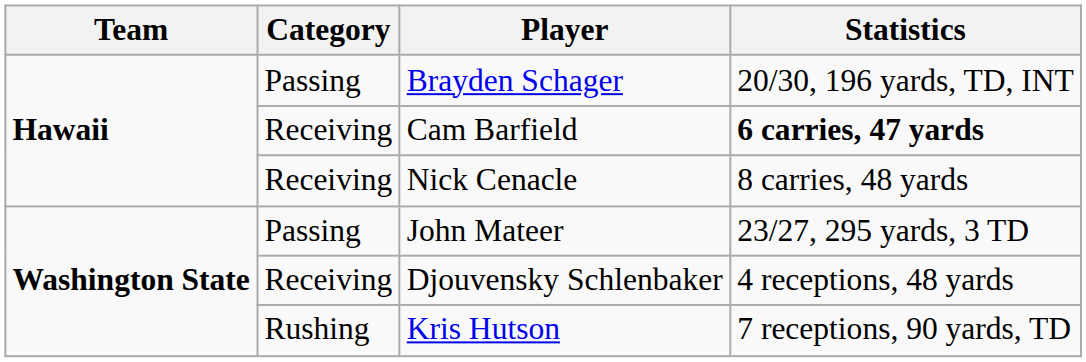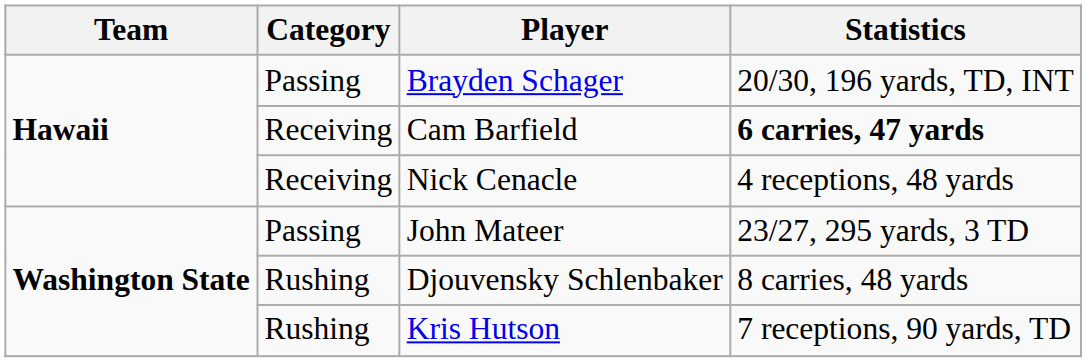(853, 179) 8 carries, 48 yards -> (876, 179) 4 receptions, 48 yards
(328, 279) Receiving -> (317, 279) Rushing
(876, 279) 4 receptions, 48 yards -> (853, 279) 8 carries, 48 yards
